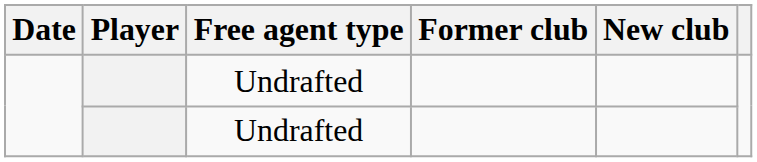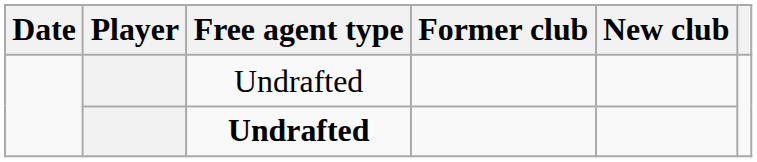(299, 130) normal -> (299, 130) bold
